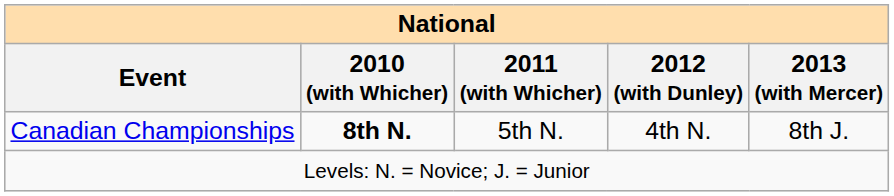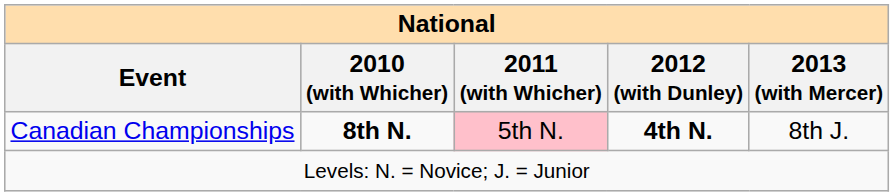(531, 130) no background -> (531, 130) pink background
(678, 130) normal -> (678, 130) bold
